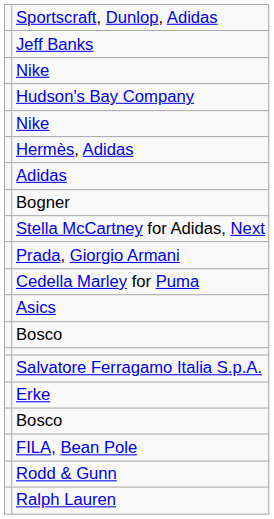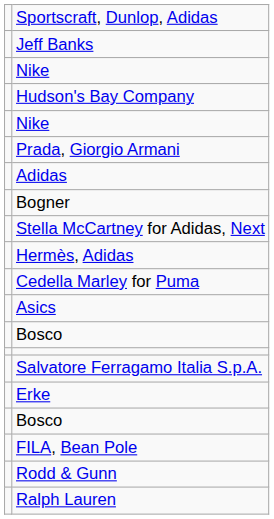(75, 149) Hermès, Adidas -> (98, 149) Prada, Giorgio Armani
(98, 255) Prada, Giorgio Armani -> (75, 255) Hermès, Adidas
